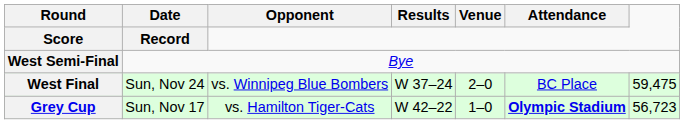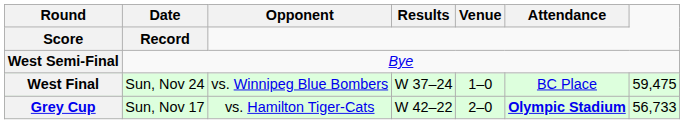(480, 84) 2–0 -> (480, 84) 1–0
(480, 107) 1–0 -> (480, 107) 2–0
(654, 107) 56,723 -> (654, 107) 56,733
